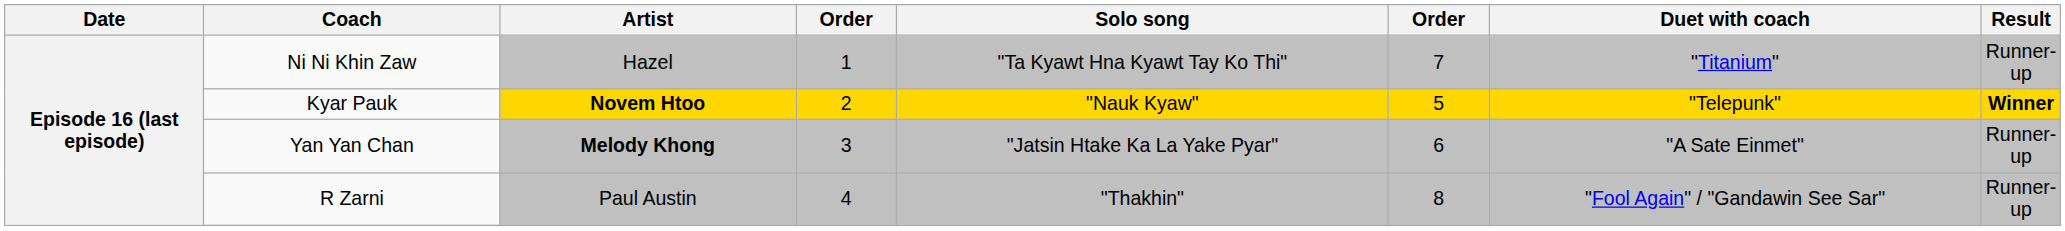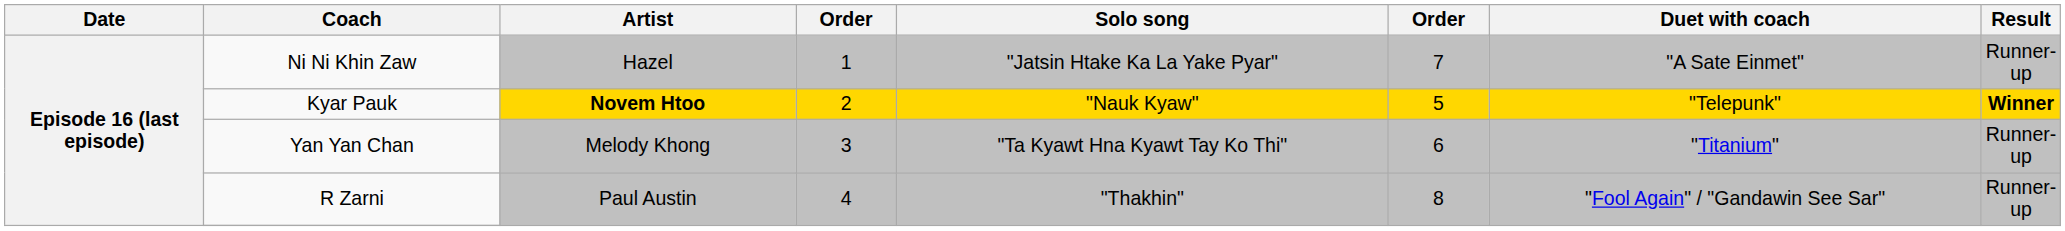(1142, 61) "Ta Kyawt Hna Kyawt Tay Ko Thi" -> (1142, 61) "Jatsin Htake Ka La Yake Pyar"
(1735, 61) "Titanium" -> (1735, 61) "A Sate Einmet"
(648, 145) bold -> (648, 145) normal
(1142, 145) "Jatsin Htake Ka La Yake Pyar" -> (1142, 145) "Ta Kyawt Hna Kyawt Tay Ko Thi"
(1735, 145) "A Sate Einmet" -> (1735, 145) "Titanium"
